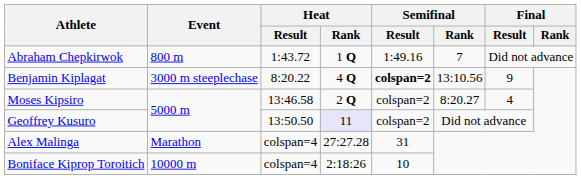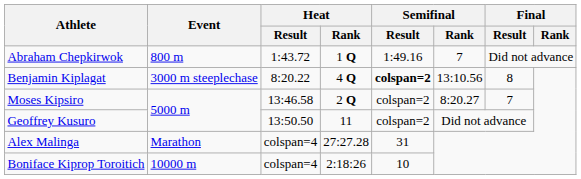(510, 78) 9 -> (510, 78) 8
(510, 99) 4 -> (510, 99) 7
(346, 121) lavender background -> (346, 121) no background
